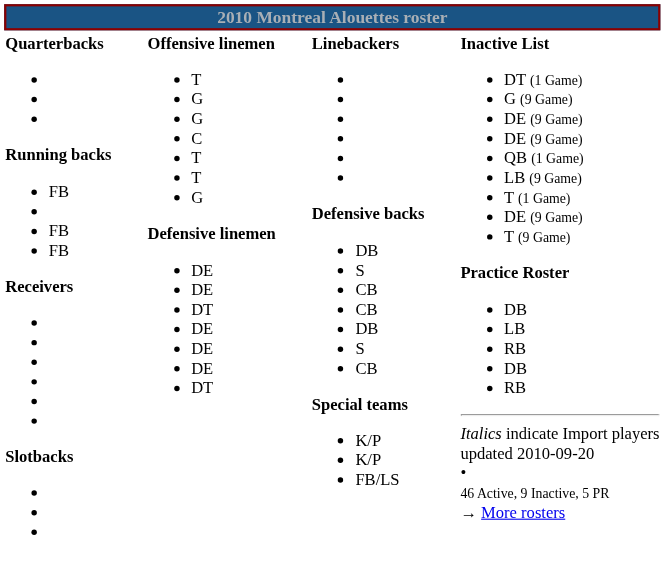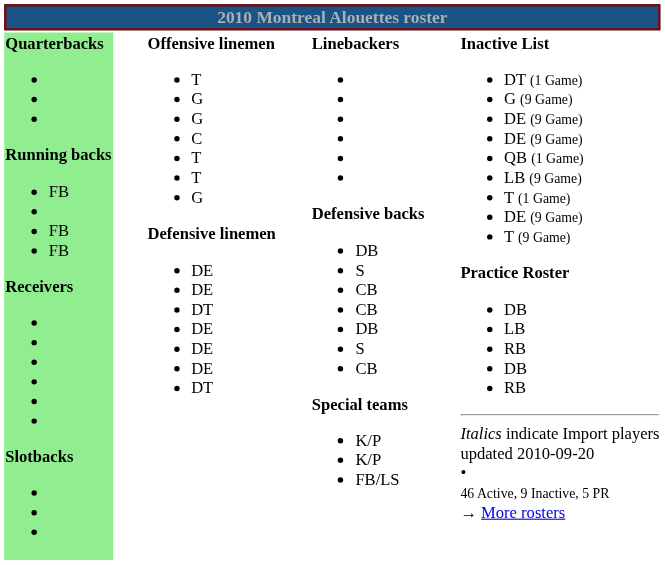(58, 288) no background -> (58, 288) lightgreen background
